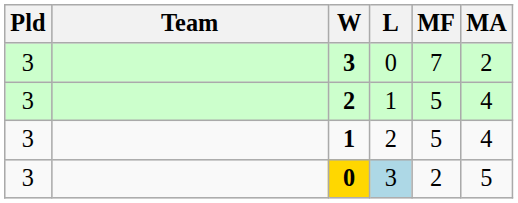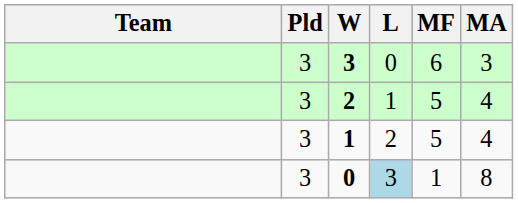columns swapped: (190, 23) <-> (28, 23)
(436, 62) 7 -> (436, 62) 6
(486, 62) 2 -> (486, 62) 3
(349, 178) gold background -> (349, 178) no background
(436, 178) 2 -> (436, 178) 1
(486, 178) 5 -> (486, 178) 8
